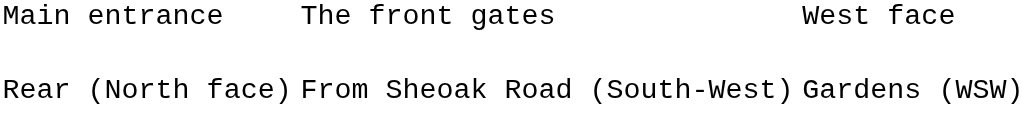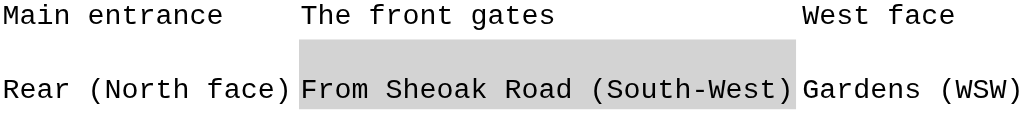(547, 91) no background -> (547, 91) lightgrey background
